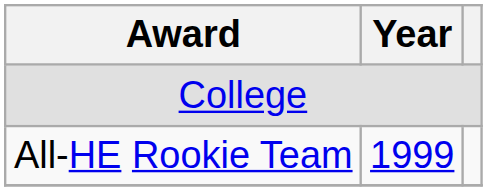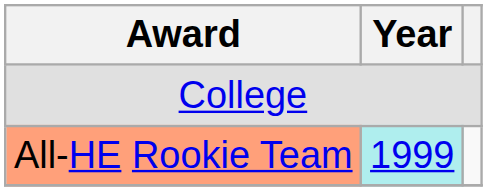(183, 154) no background -> (183, 154) lightsalmon background
(412, 154) no background -> (412, 154) paleturquoise background
